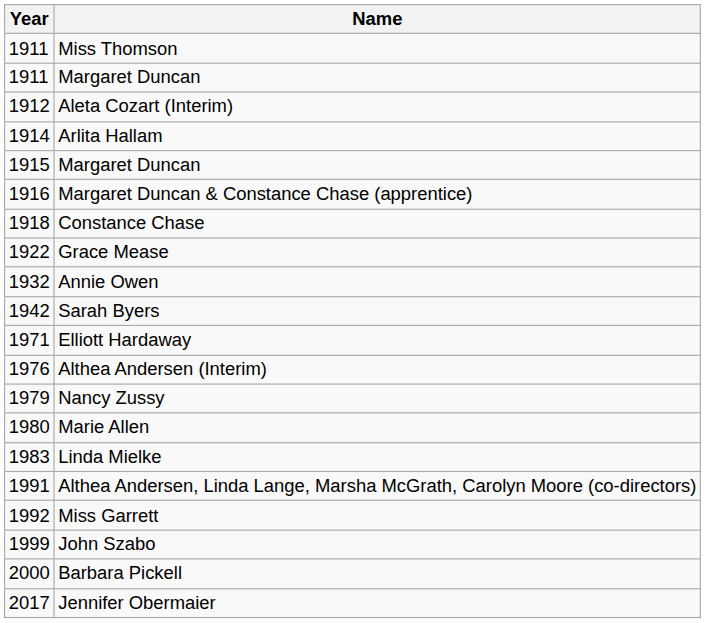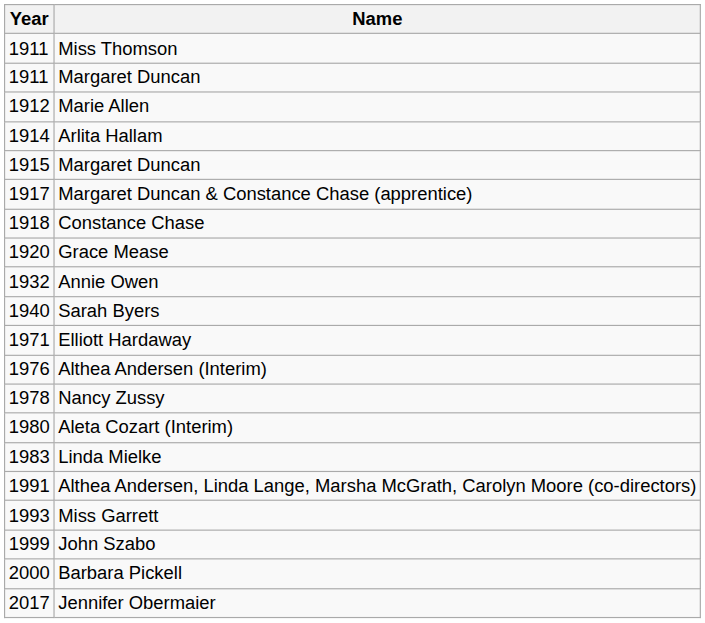(146, 106) Aleta Cozart (Interim) -> (104, 106) Marie Allen
(29, 194) 1916 -> (29, 194) 1917
(29, 252) 1922 -> (29, 252) 1920
(29, 310) 1942 -> (29, 310) 1940
(29, 398) 1979 -> (29, 398) 1978
(104, 427) Marie Allen -> (146, 427) Aleta Cozart (Interim)
(29, 515) 1992 -> (29, 515) 1993
